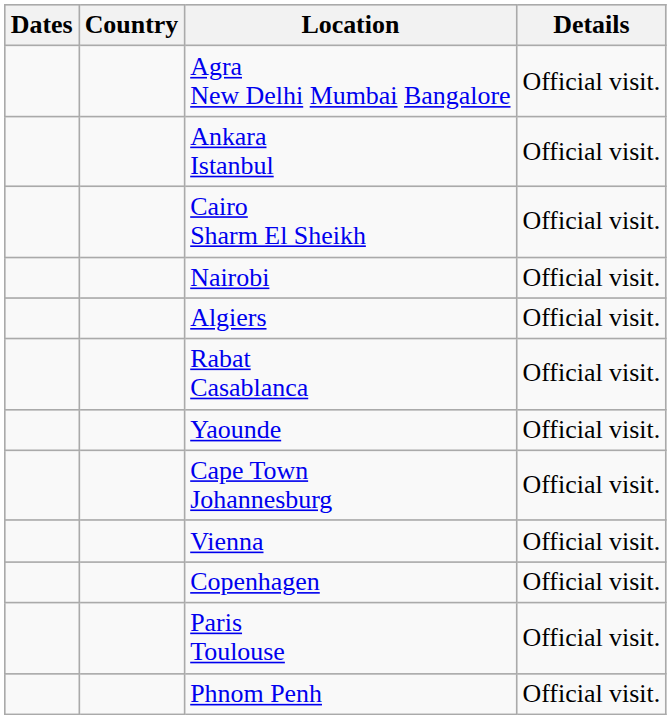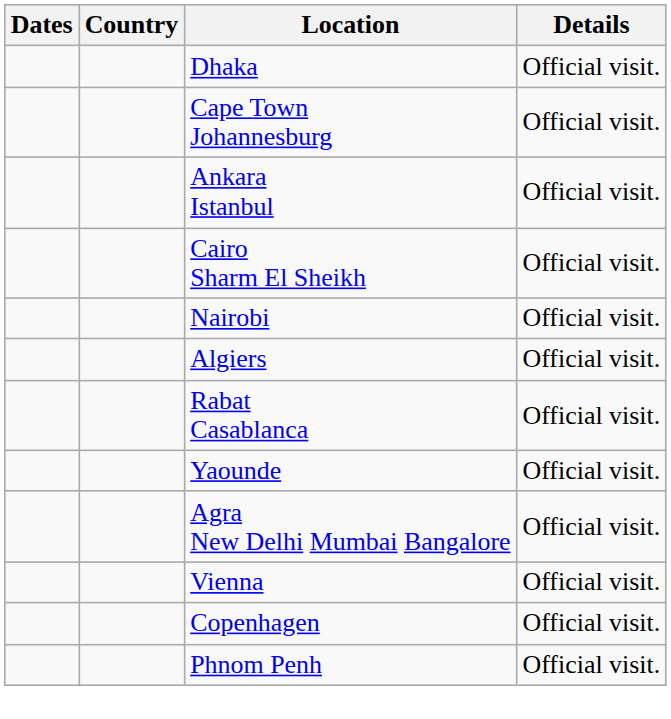+ row: (224, 66)
rows swapped: (350, 80) <-> (261, 485)
- row: (238, 637)
